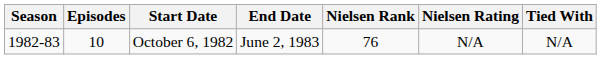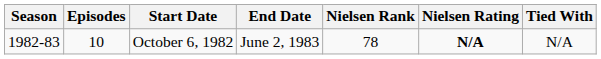(371, 41) 76 -> (371, 41) 78
(470, 41) normal -> (470, 41) bold
